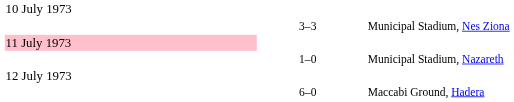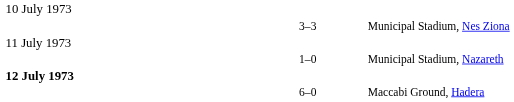(38, 42) pink background -> (38, 42) no background
(39, 75) normal -> (40, 75) bold
